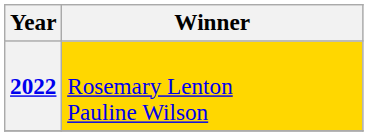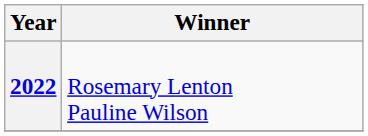(150, 98) gold background -> (150, 98) no background
